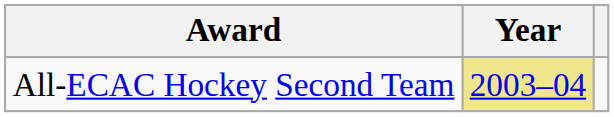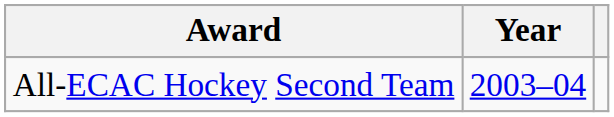(528, 83) khaki background -> (528, 83) no background
